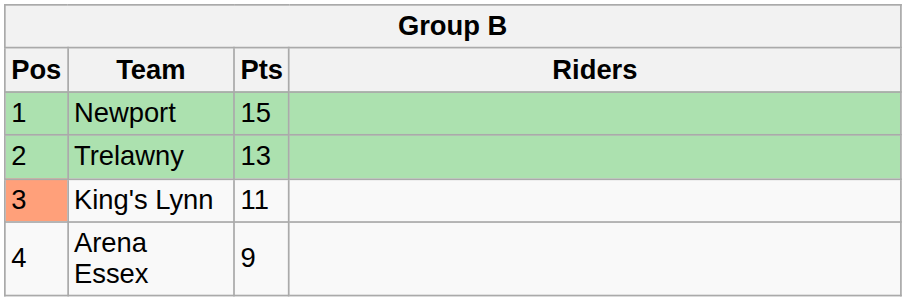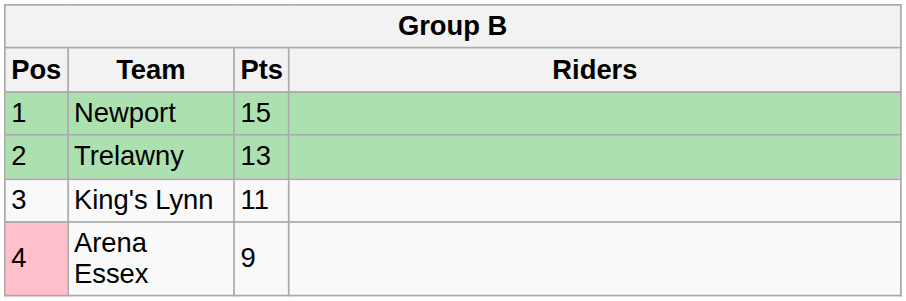(19, 199) lightsalmon background -> (19, 199) no background
(19, 258) no background -> (19, 258) pink background
